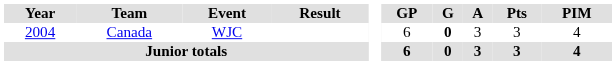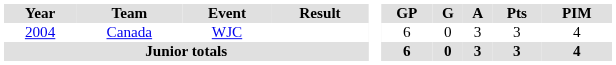(448, 32) bold -> (448, 32) normal
